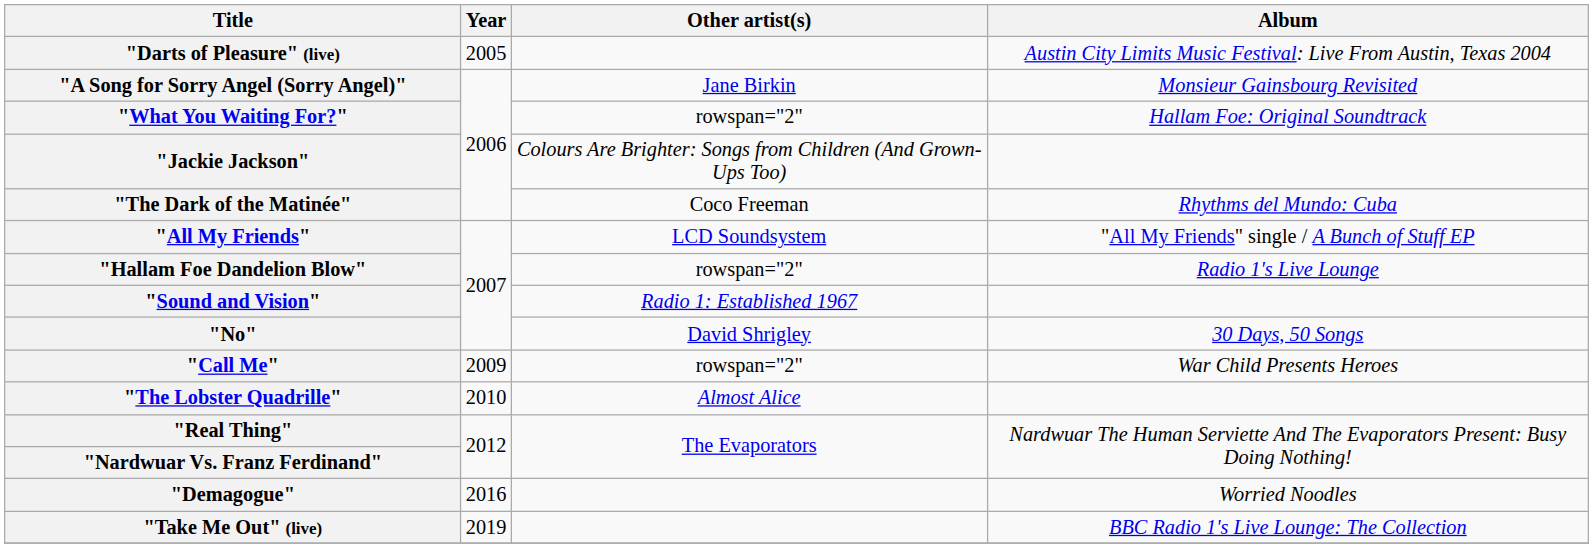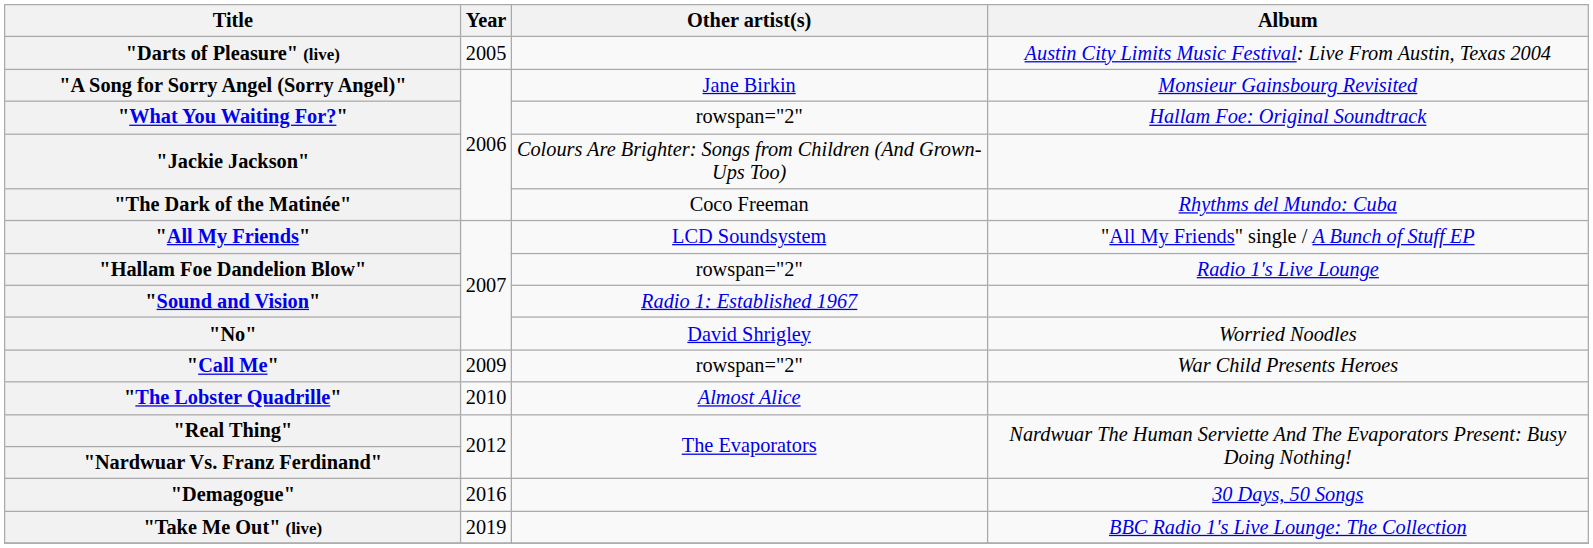(1288, 333) 30 Days, 50 Songs -> (1288, 333) Worried Noodles
(1288, 494) Worried Noodles -> (1288, 494) 30 Days, 50 Songs
